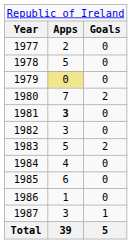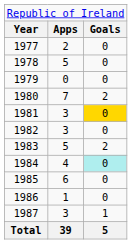(66, 80) khaki background -> (66, 80) no background
(66, 113) bold -> (66, 113) normal
(105, 113) no background -> (105, 113) gold background
(105, 163) no background -> (105, 163) paleturquoise background
